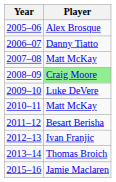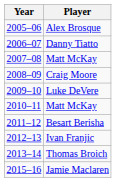(71, 75) lightgreen background -> (71, 75) no background
